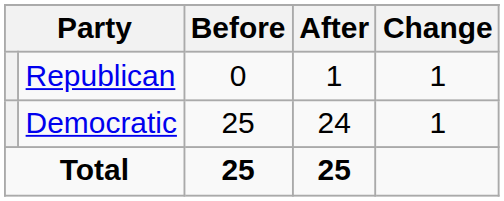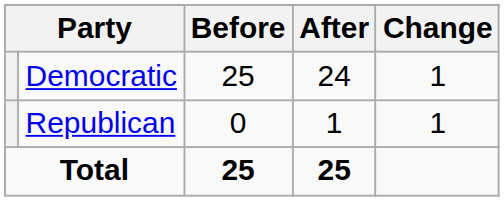rows swapped: (101, 123) <-> (100, 75)
